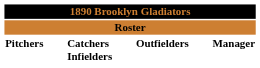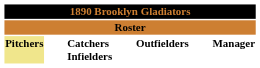(24, 43) no background -> (24, 43) khaki background
